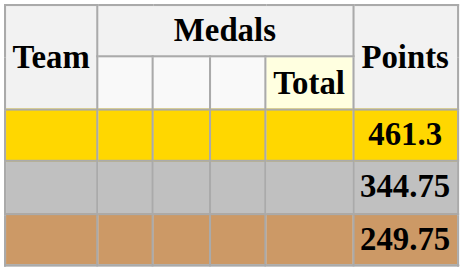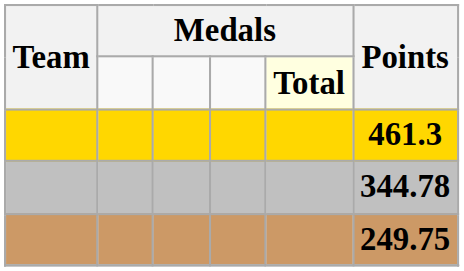(405, 186) 344.75 -> (405, 186) 344.78
